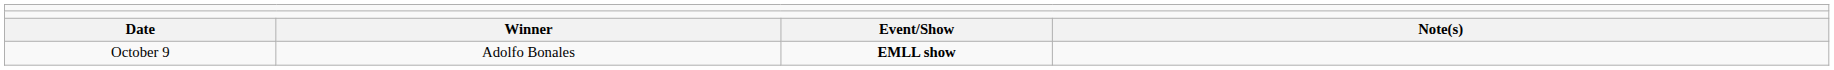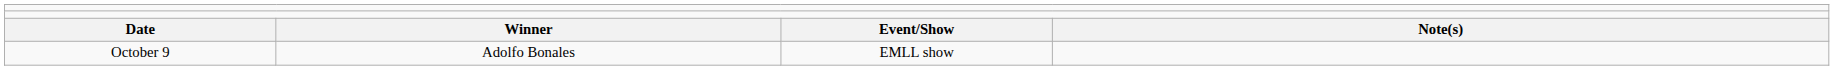(917, 53) bold -> (917, 53) normal
